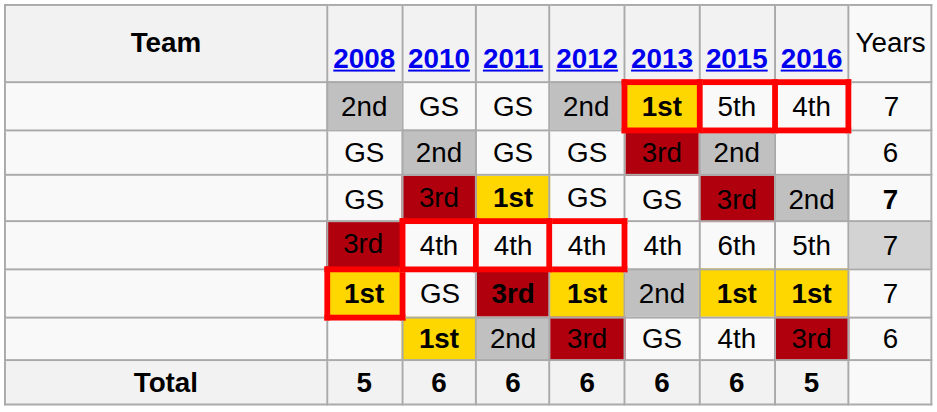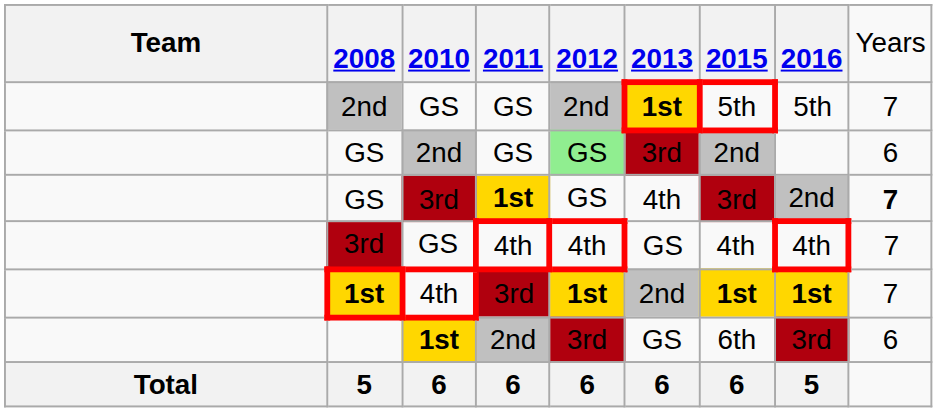(812, 106) 4th -> (813, 106) 5th
(587, 153) no background -> (587, 153) lightgreen background
(662, 199) GS -> (662, 199) 4th
(439, 245) 4th -> (438, 244) GS
(663, 245) 4th -> (663, 245) GS
(737, 245) 6th -> (736, 245) 4th
(812, 245) 5th -> (812, 245) 4th
(891, 245) lightgrey background -> (891, 245) no background
(440, 294) GS -> (439, 293) 4th
(513, 294) bold -> (514, 294) normal
(737, 339) 4th -> (737, 340) 6th
